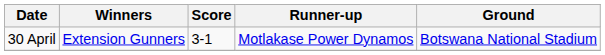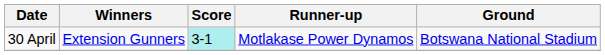(202, 38) no background -> (202, 38) paleturquoise background
